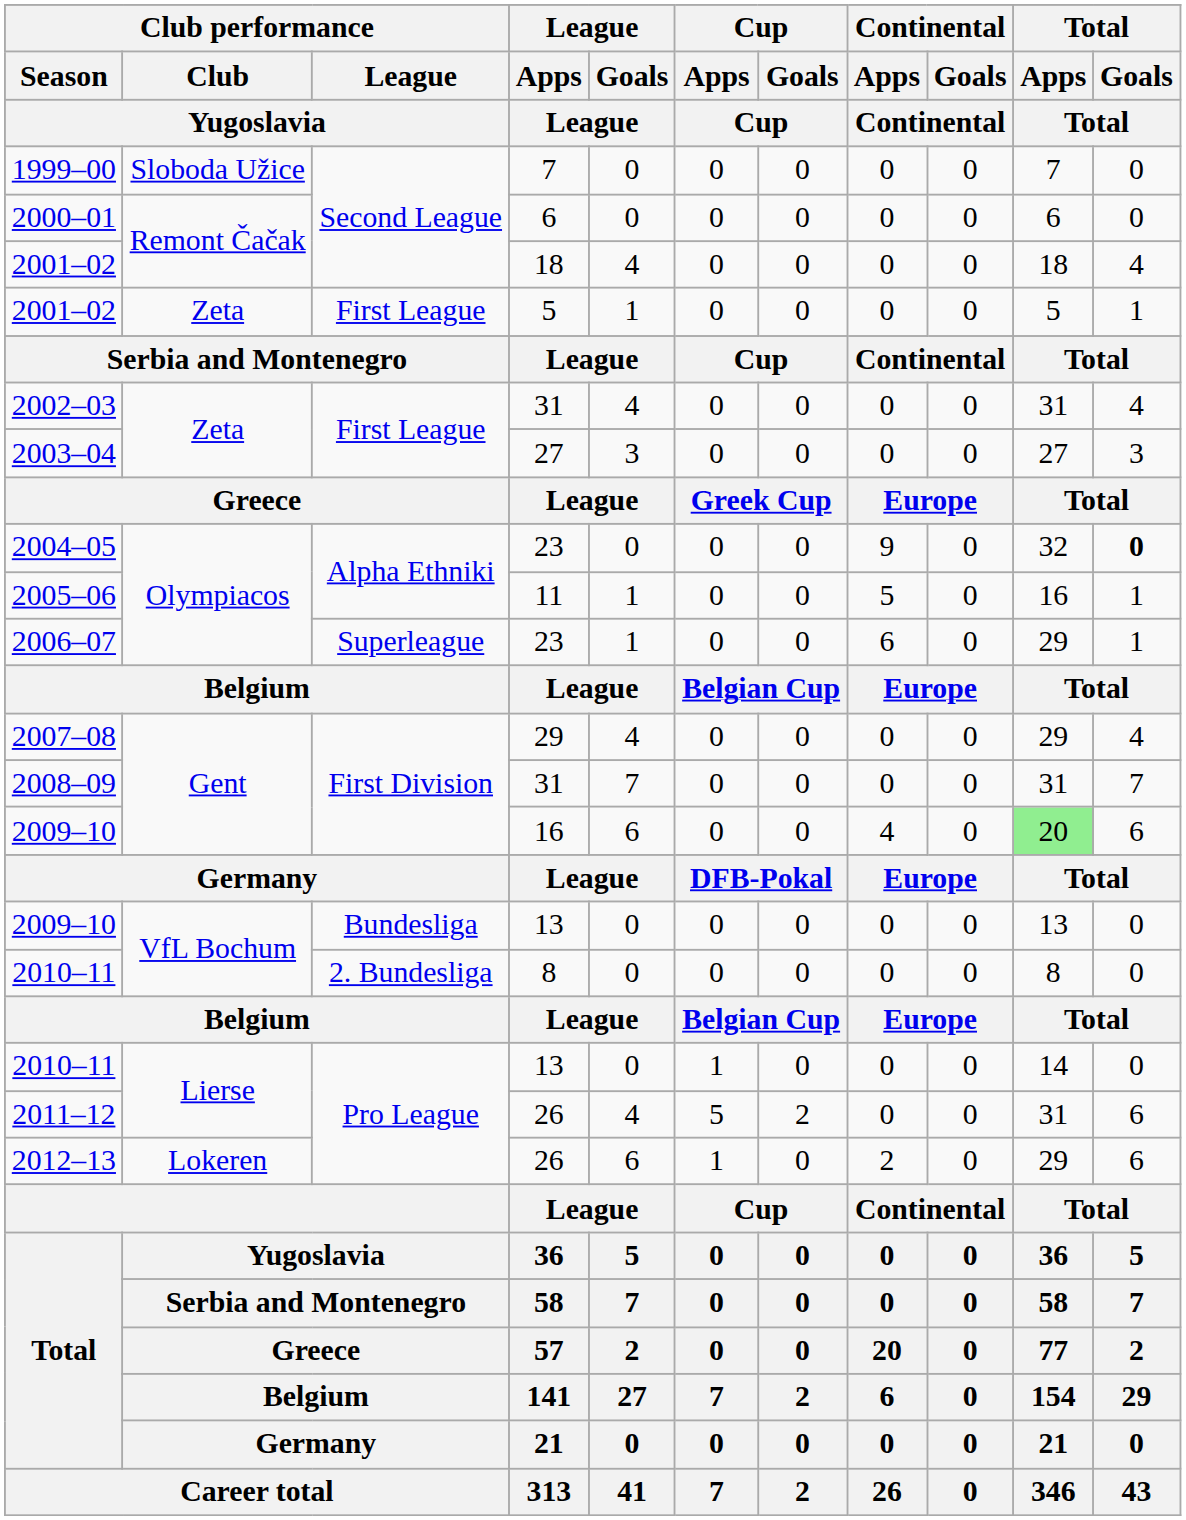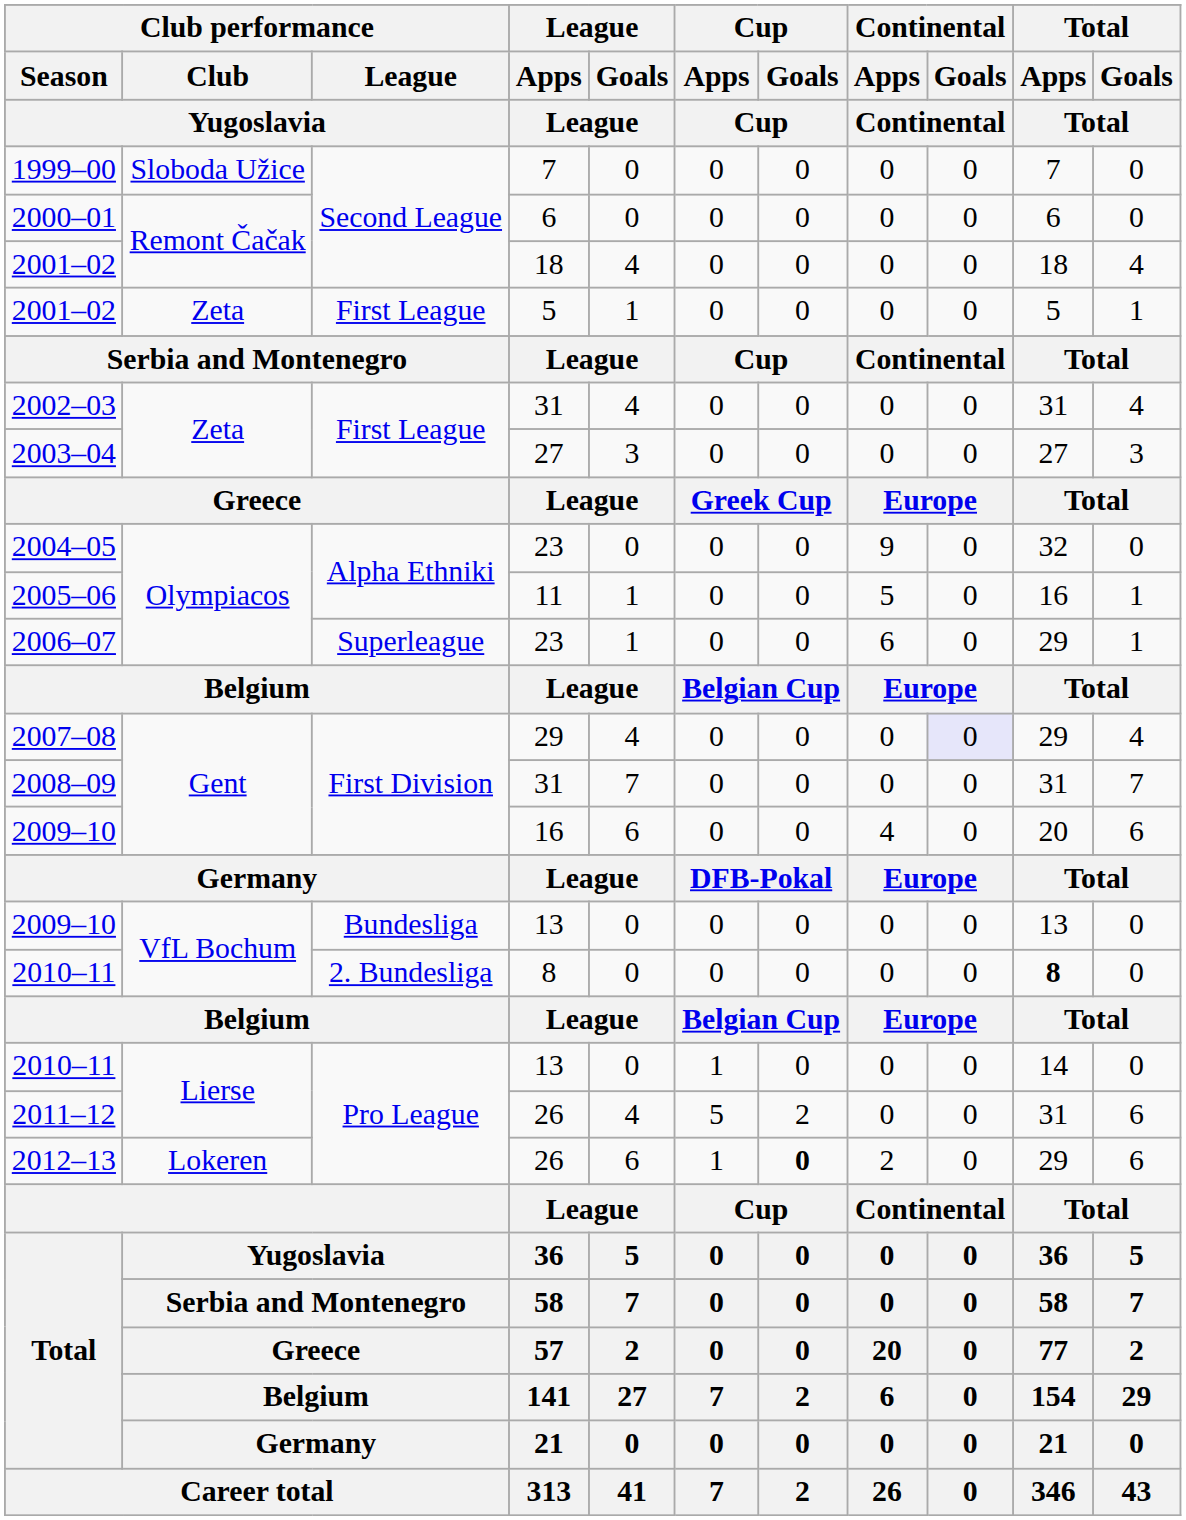(1136, 547) bold -> (1136, 547) normal
(970, 736) no background -> (970, 736) lavender background
(1053, 830) lightgreen background -> (1053, 830) no background
(1053, 972) normal -> (1053, 972) bold
(802, 1160) normal -> (802, 1160) bold
